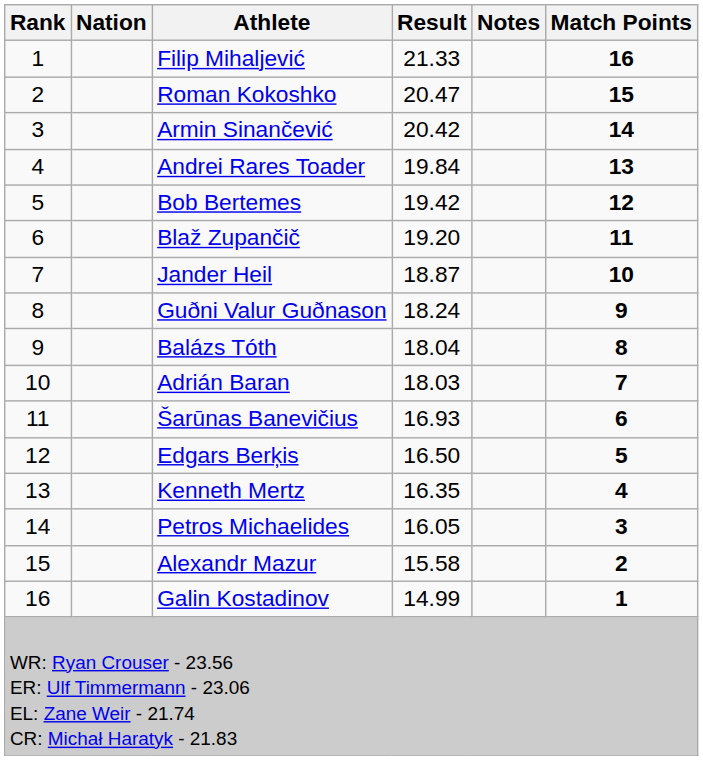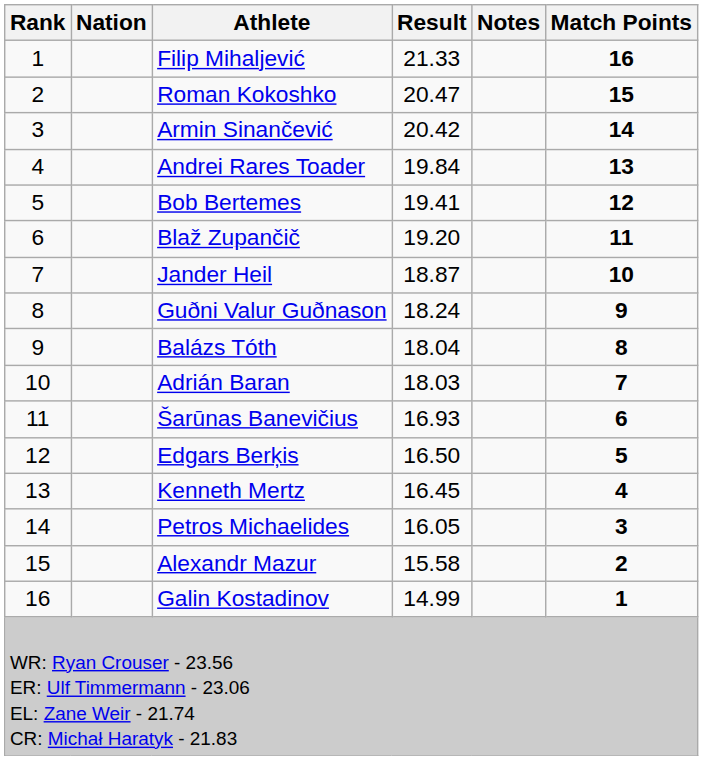(432, 202) 19.42 -> (432, 202) 19.41
(432, 490) 16.35 -> (432, 490) 16.45
